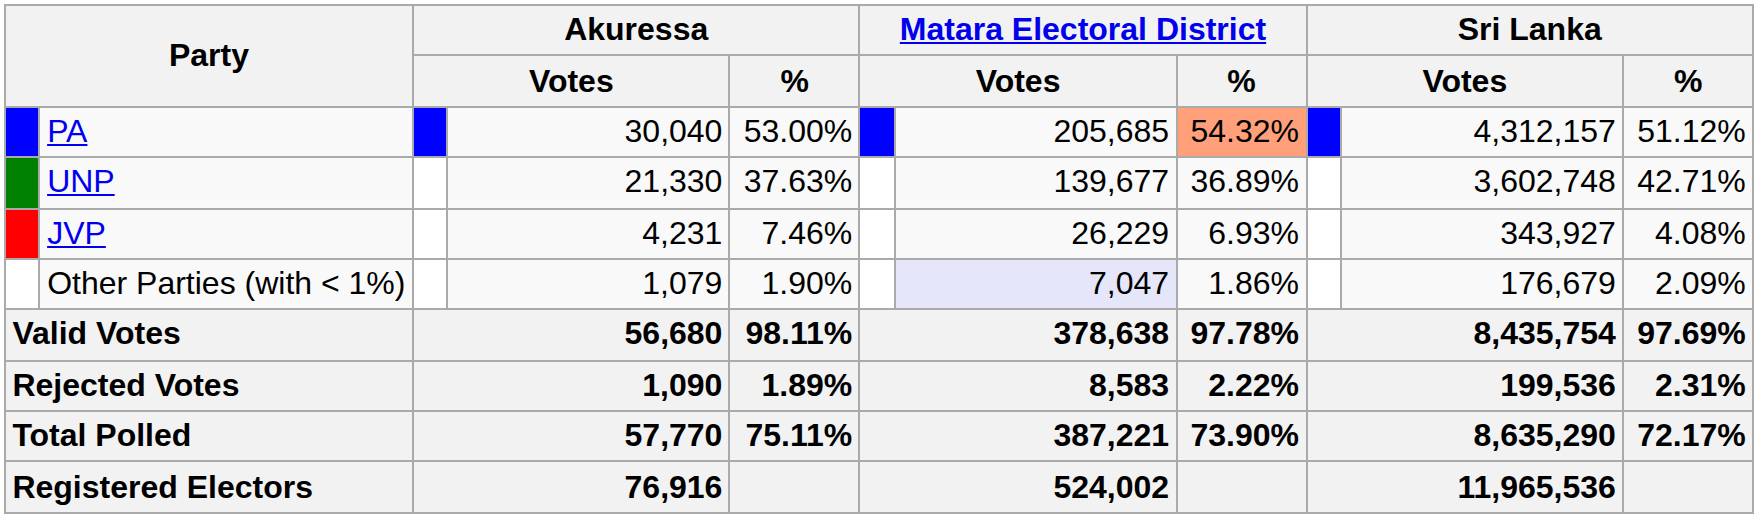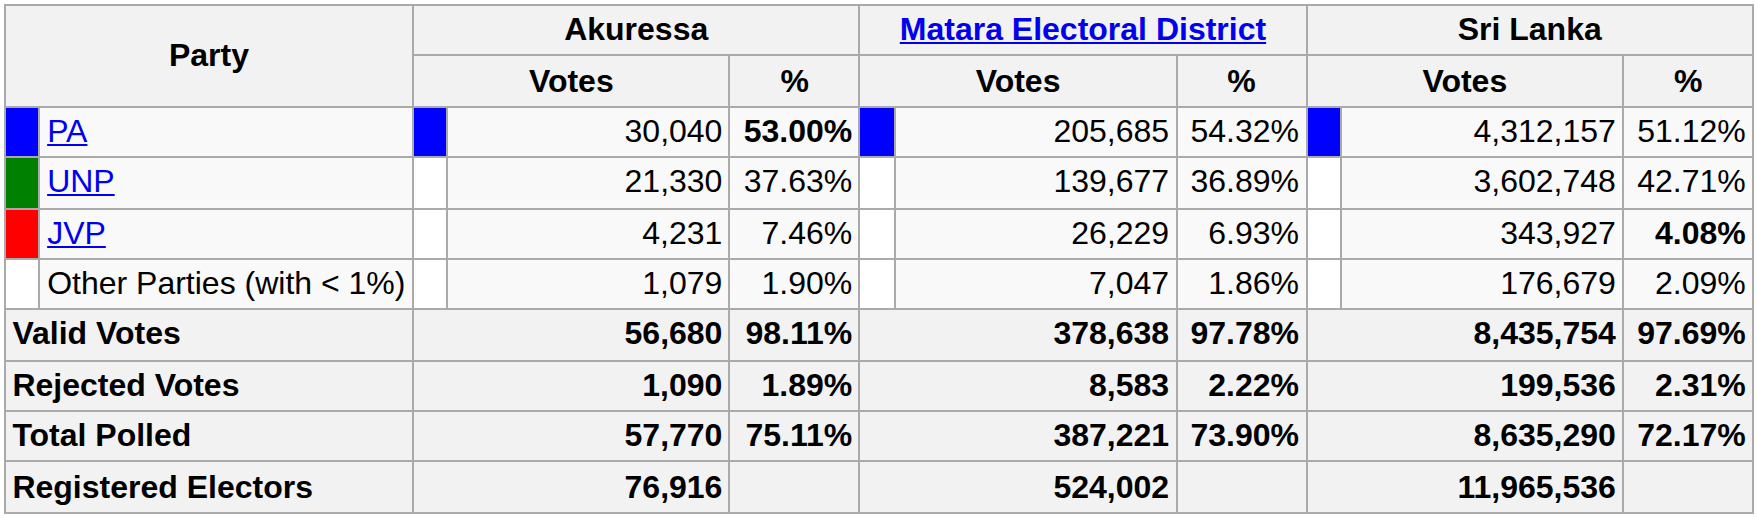(798, 131) normal -> (798, 131) bold
(1245, 131) lightsalmon background -> (1245, 131) no background
(1700, 232) normal -> (1700, 232) bold
(1129, 283) lavender background -> (1129, 283) no background
